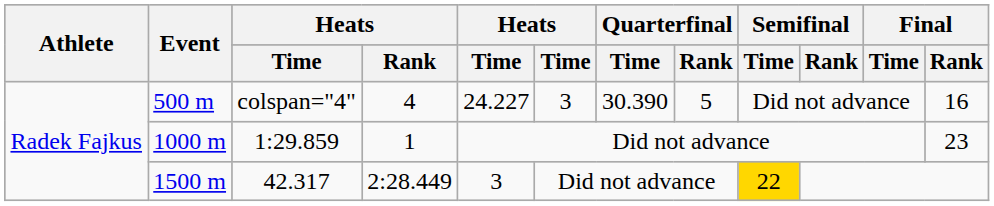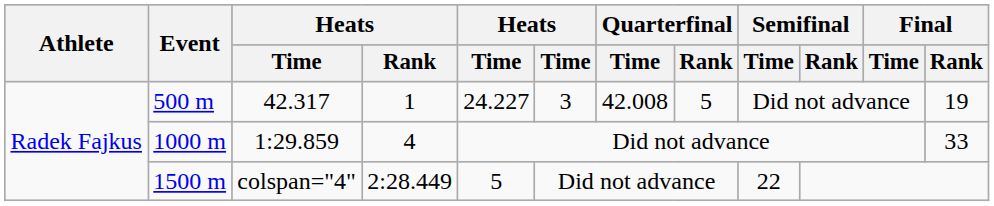(297, 101) colspan="4" -> (297, 101) 42.317
(410, 101) 4 -> (410, 101) 1
(635, 101) 30.390 -> (635, 101) 42.008
(956, 101) 16 -> (956, 101) 19
(410, 141) 1 -> (410, 141) 4
(956, 141) 23 -> (956, 141) 33
(297, 181) 42.317 -> (297, 181) colspan="4"
(496, 181) 3 -> (496, 181) 5
(769, 181) gold background -> (769, 181) no background
